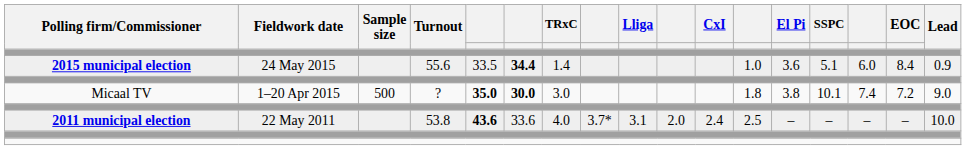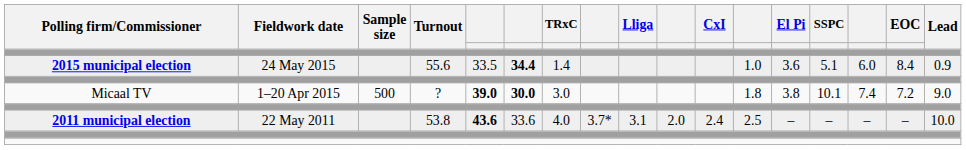(485, 93) 35.0 -> (485, 93) 39.0
